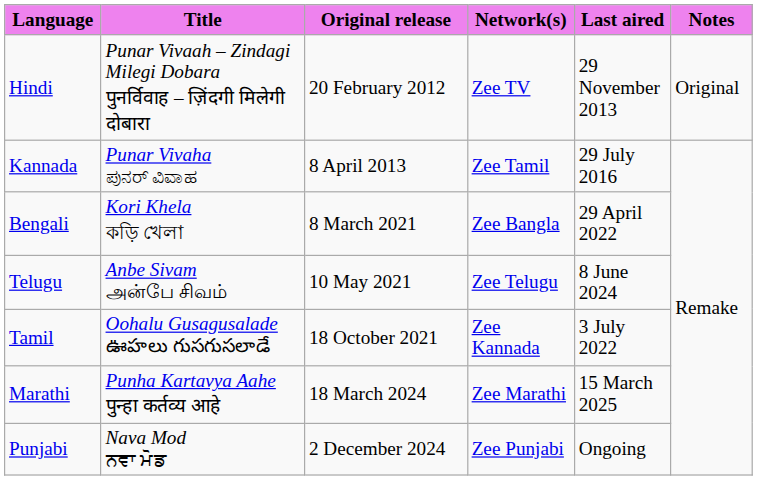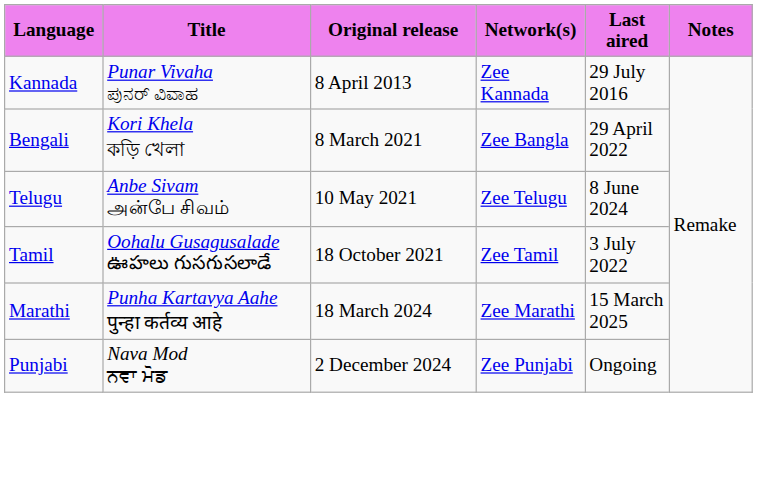- row: (31, 87)
(510, 165) Zee Tamil -> (515, 82) Zee Kannada
(506, 337) Zee Kannada -> (519, 254) Zee Tamil
